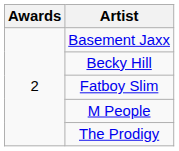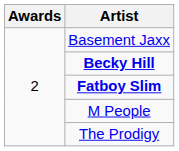(119, 63) normal -> (119, 63) bold
(119, 87) normal -> (119, 87) bold
